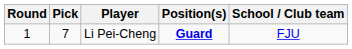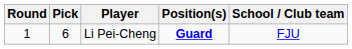(65, 34) 7 -> (65, 34) 6
